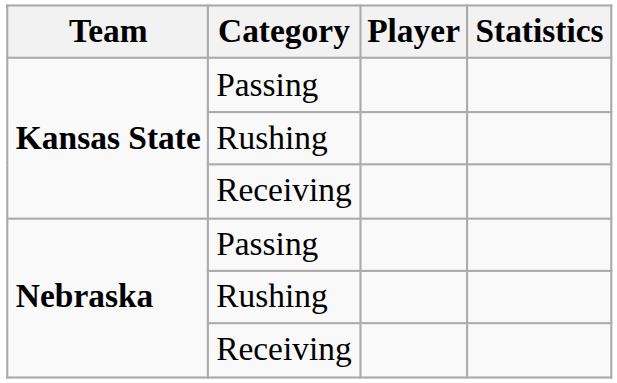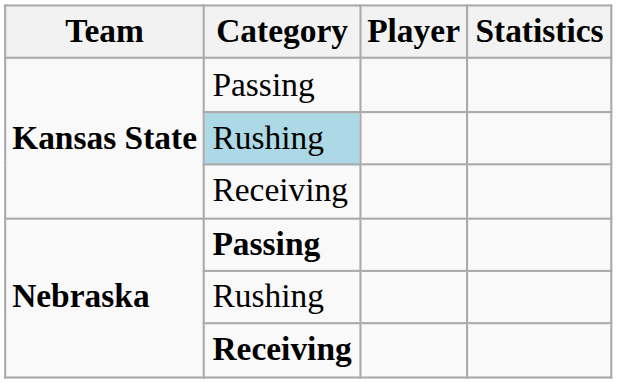(272, 137) no background -> (268, 137) lightblue background
(267, 243) normal -> (266, 243) bold
(284, 349) normal -> (282, 349) bold
